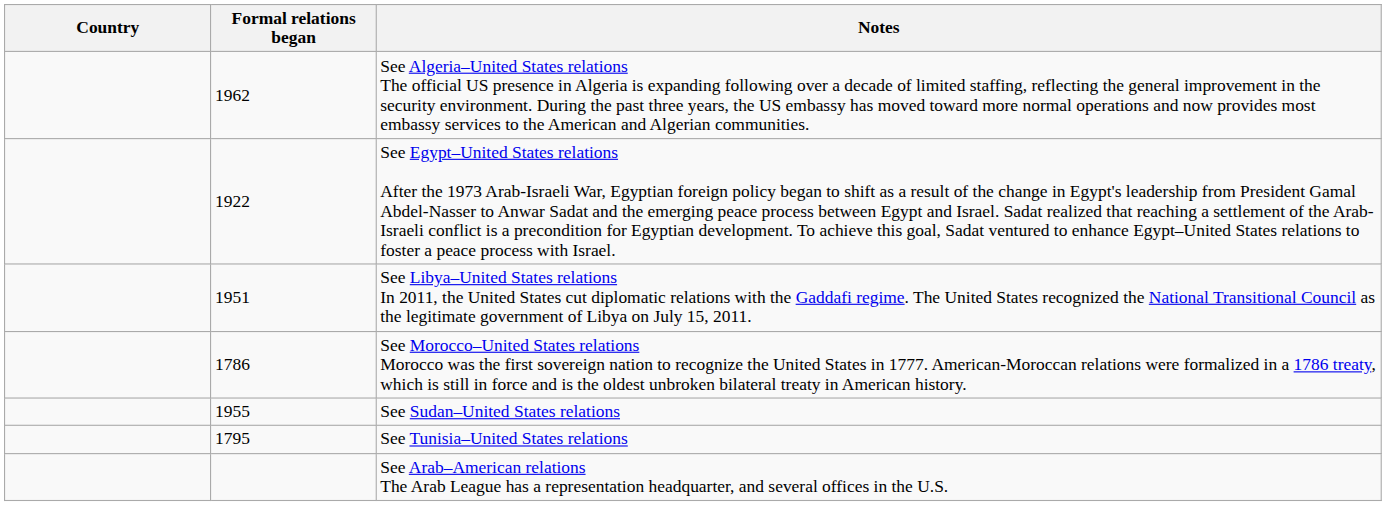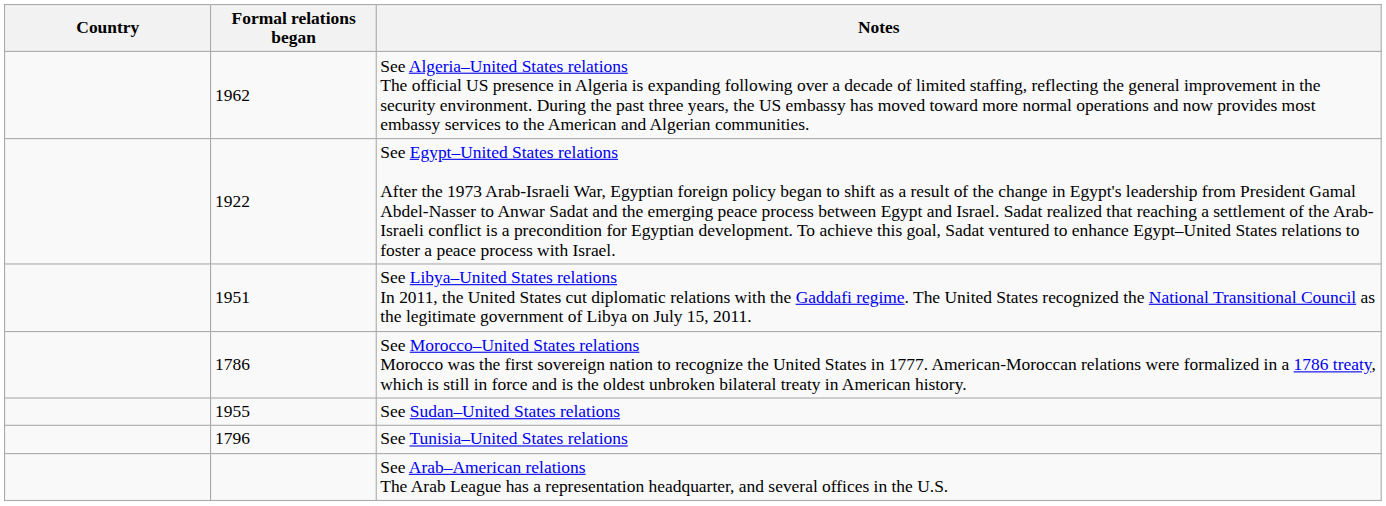(232, 439) 1795 -> (232, 439) 1796
